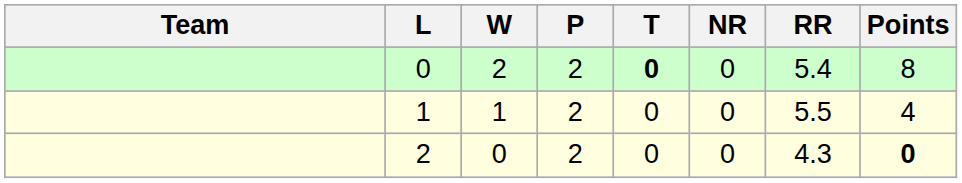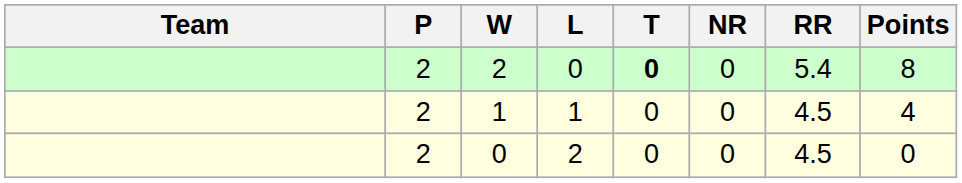columns swapped: (575, 25) <-> (423, 25)
(813, 111) 5.5 -> (813, 111) 4.5
(813, 154) 4.3 -> (813, 154) 4.5
(908, 154) bold -> (908, 154) normal
